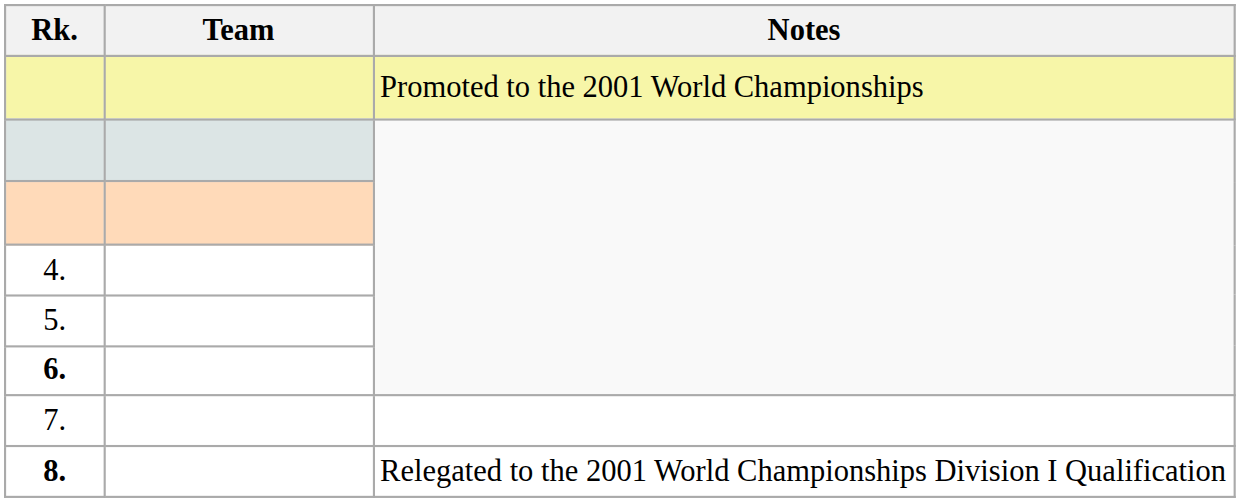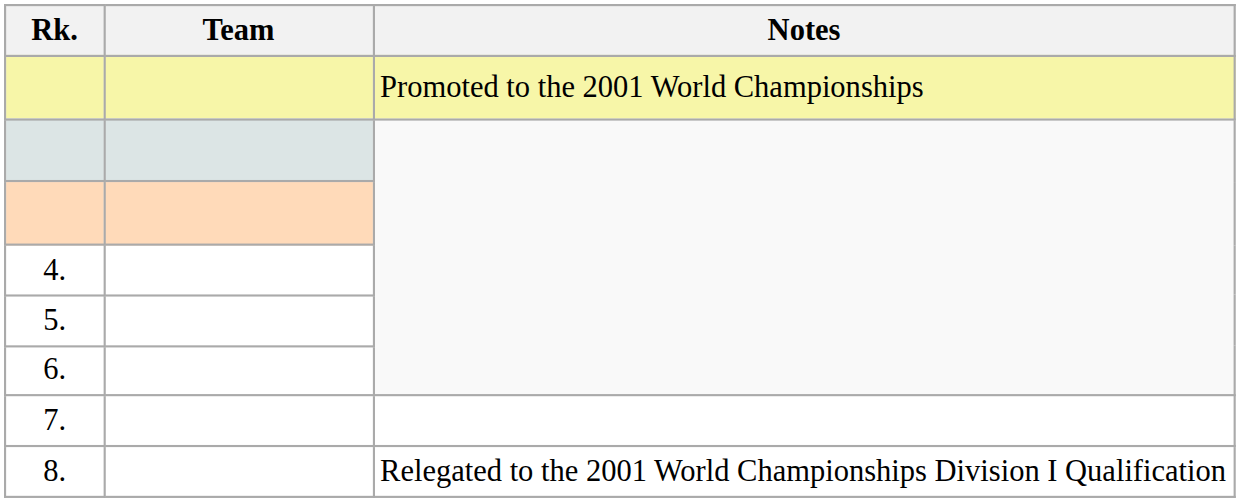(55, 370) bold -> (55, 370) normal
(55, 471) bold -> (55, 471) normal
